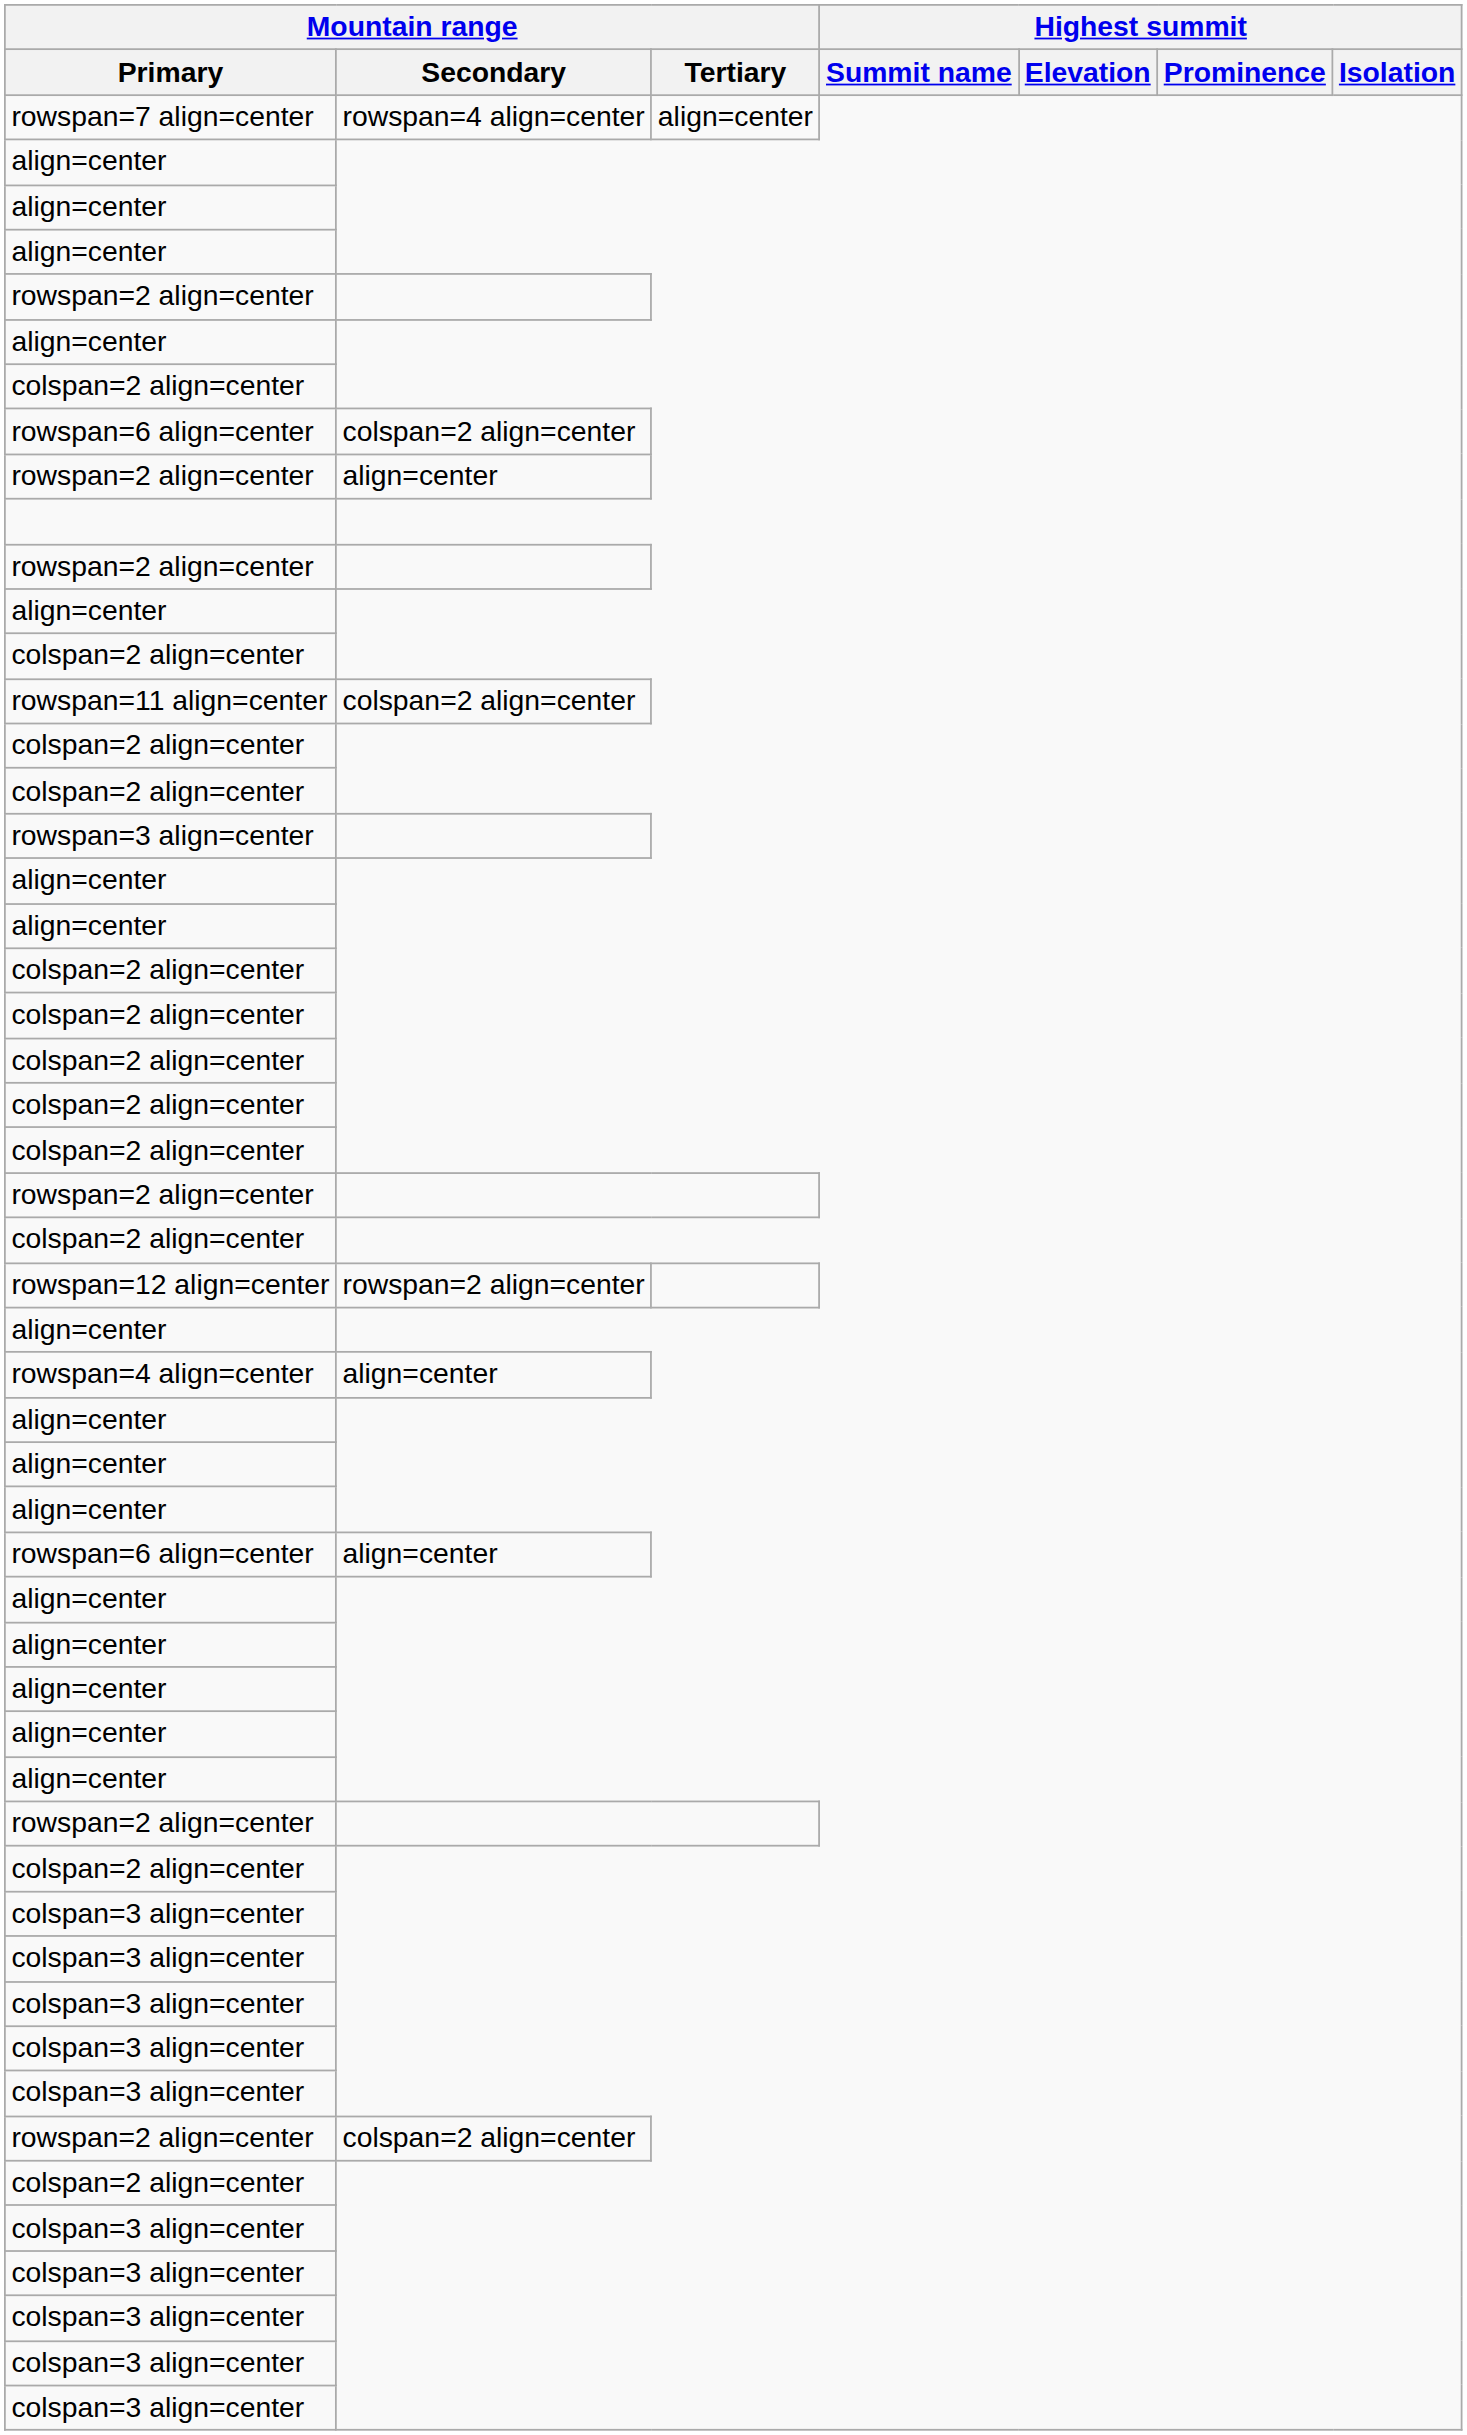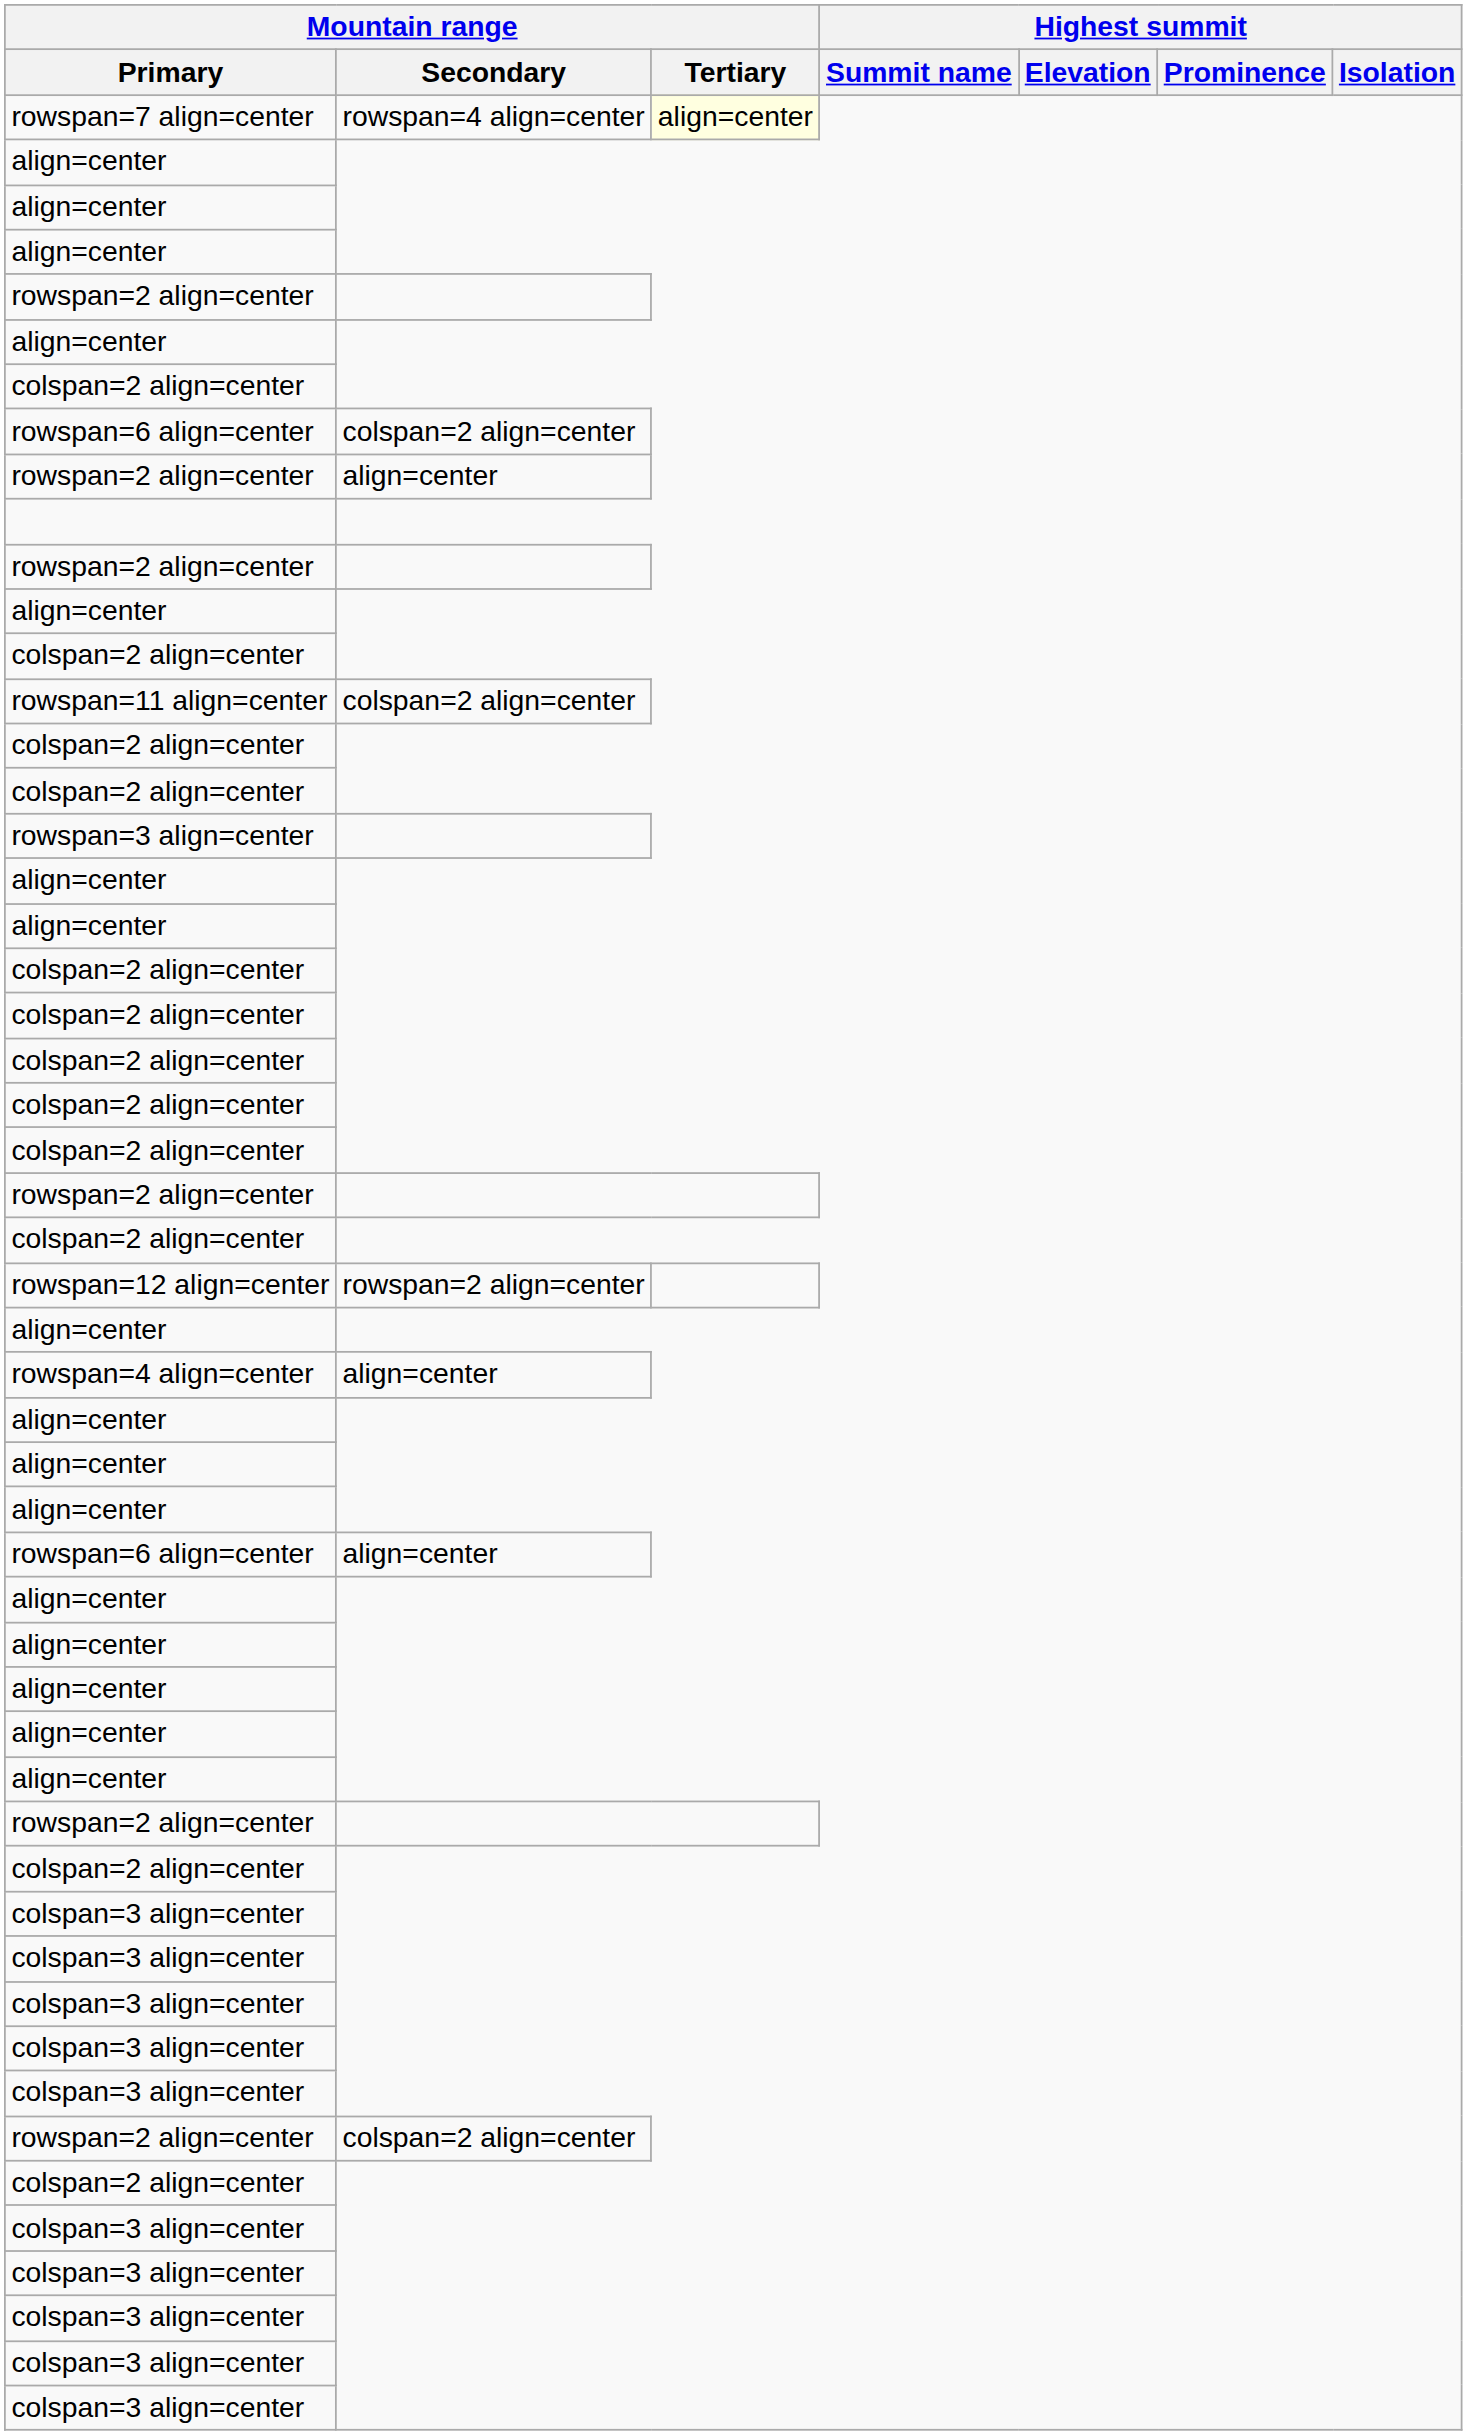(735, 116) no background -> (735, 116) lightyellow background
